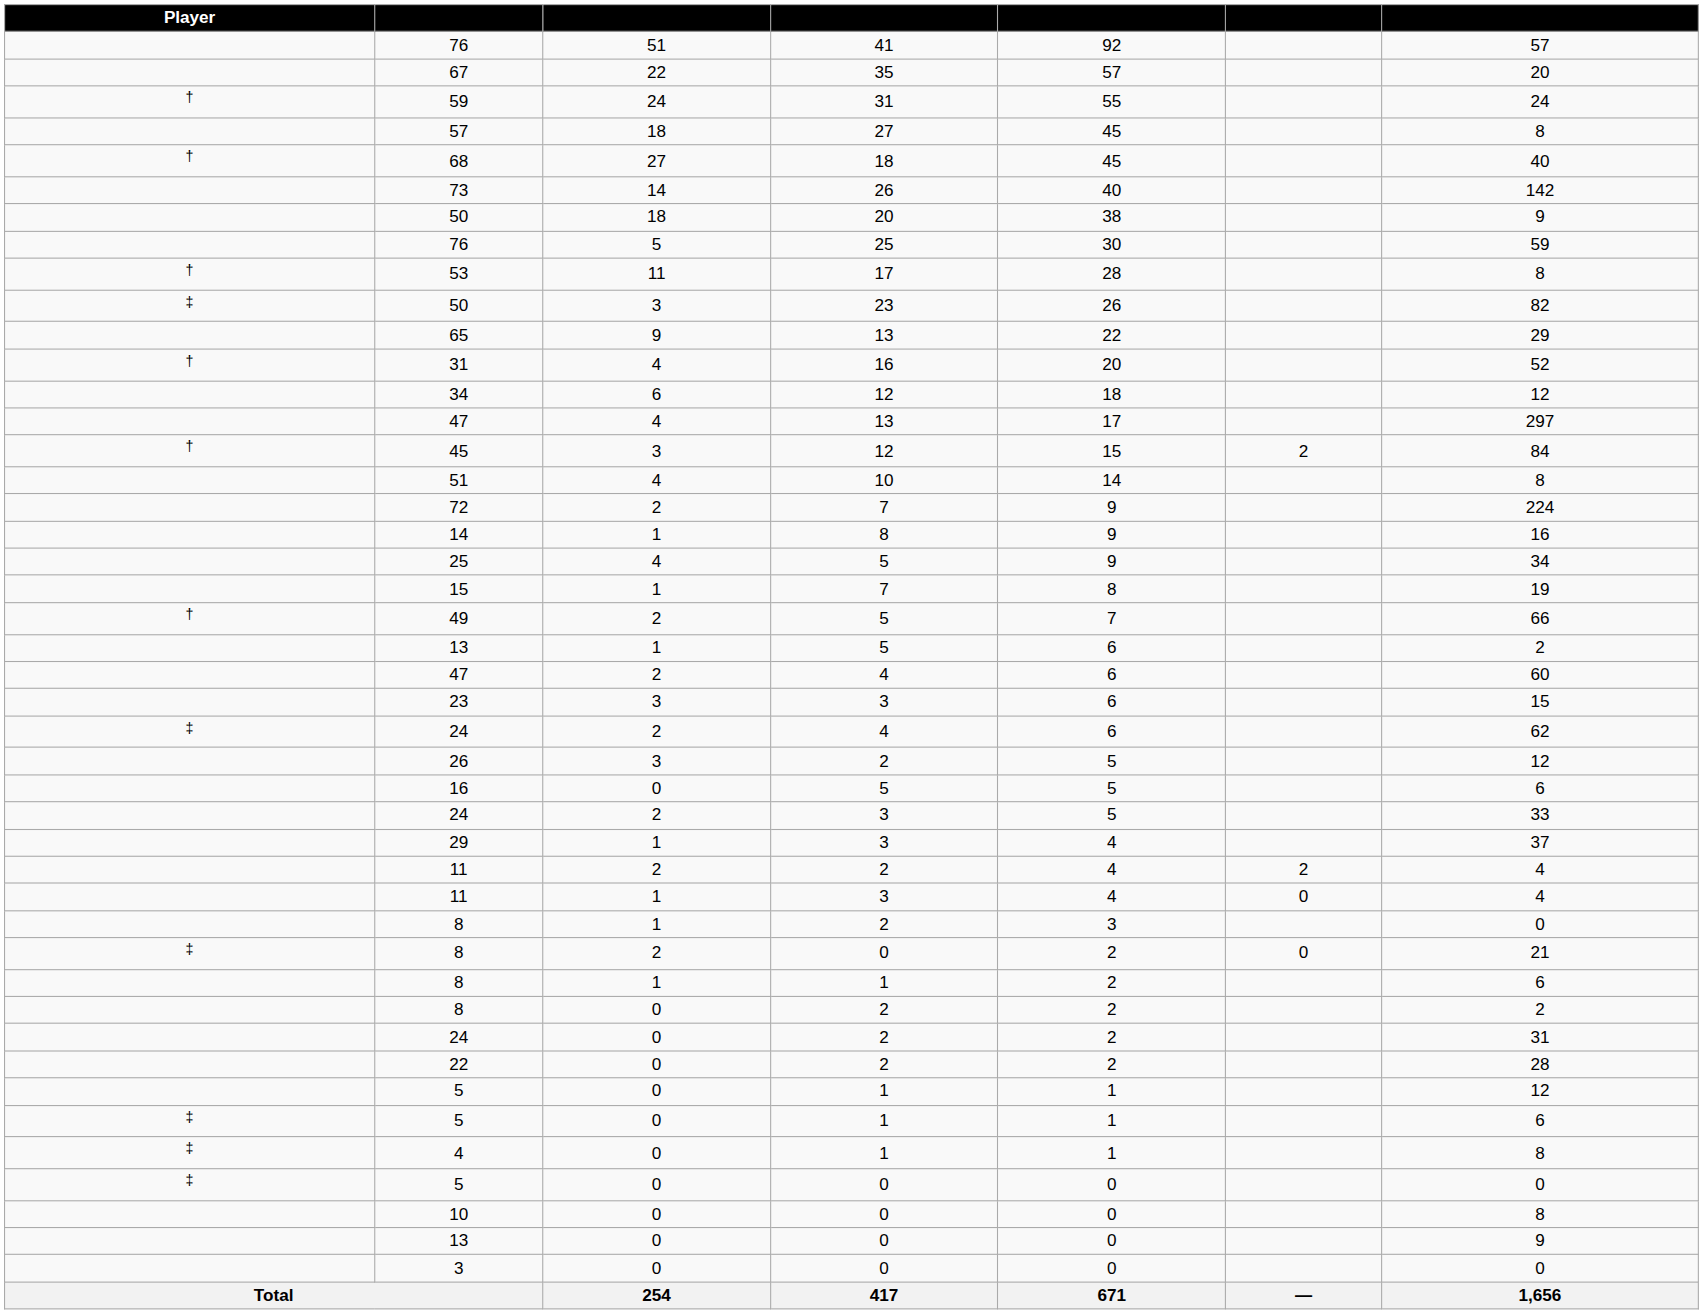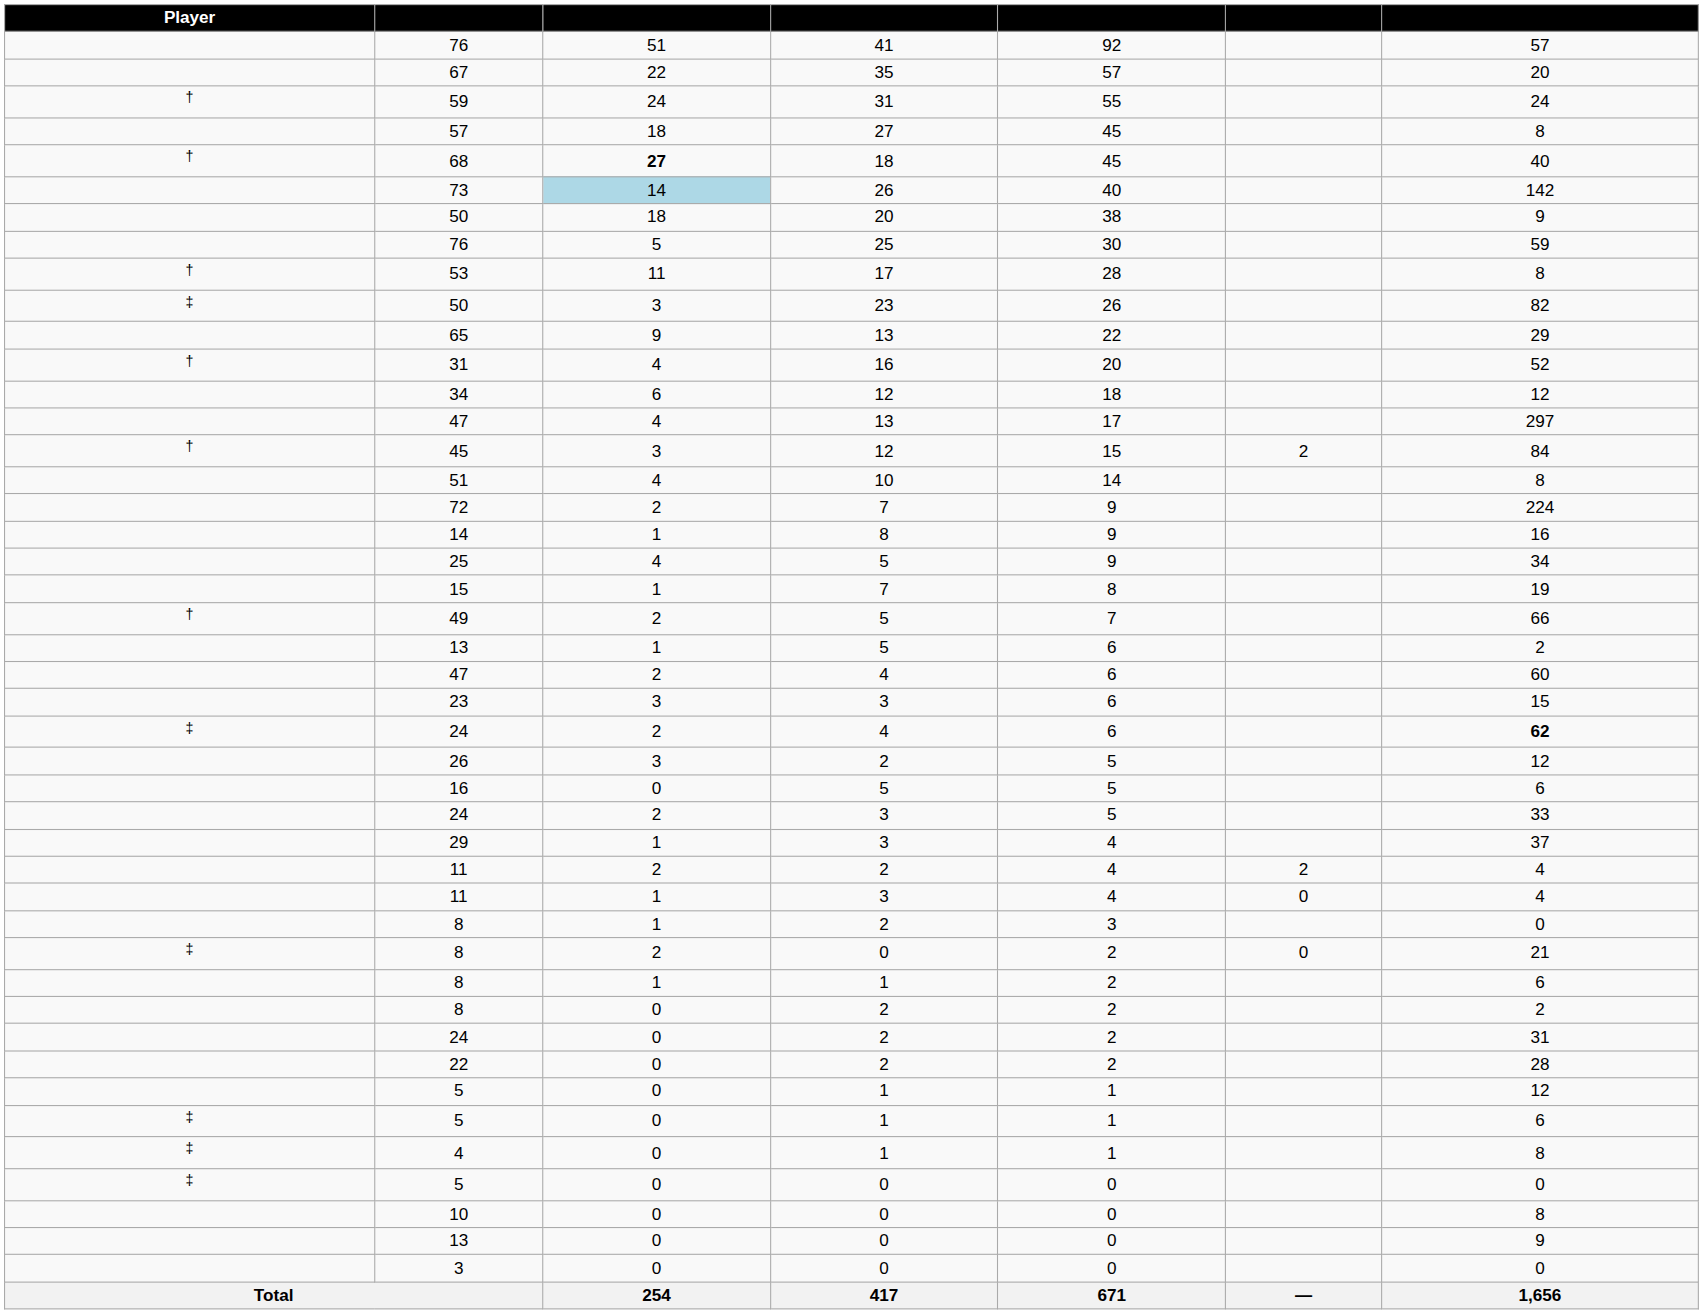(657, 160) normal -> (657, 160) bold
(657, 190) no background -> (657, 190) lightblue background
(1540, 731) normal -> (1540, 731) bold
